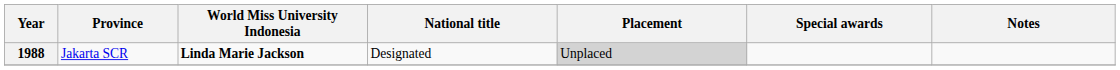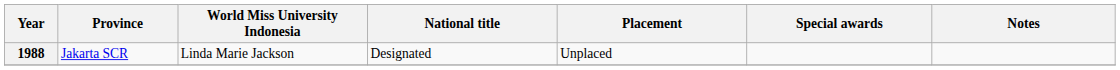(242, 54) bold -> (237, 54) normal
(586, 54) lightgrey background -> (586, 54) no background
